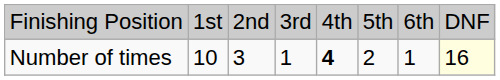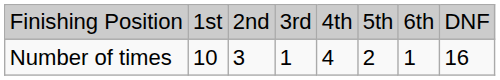(328, 57) bold -> (328, 57) normal
(457, 57) lightyellow background -> (457, 57) no background
